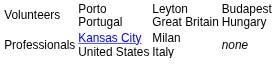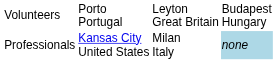(235, 45) no background -> (235, 45) lightblue background
